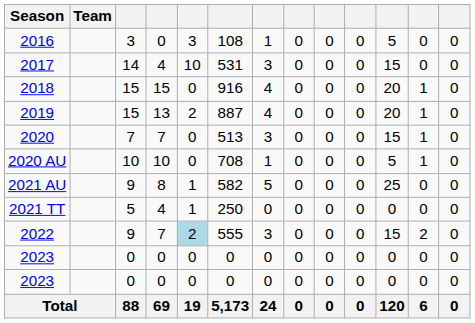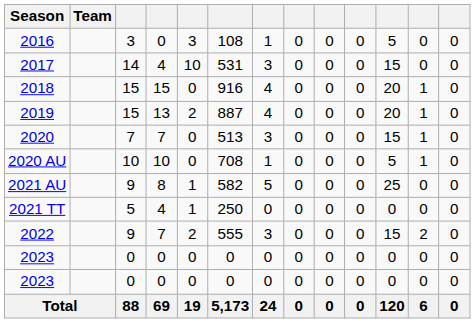(192, 233) lightblue background -> (192, 233) no background
